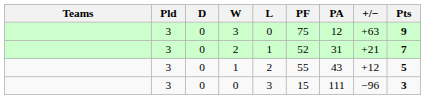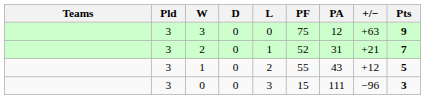columns swapped: (236, 13) <-> (202, 13)
